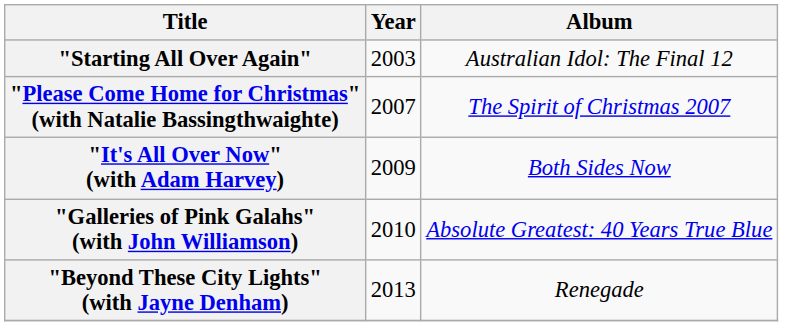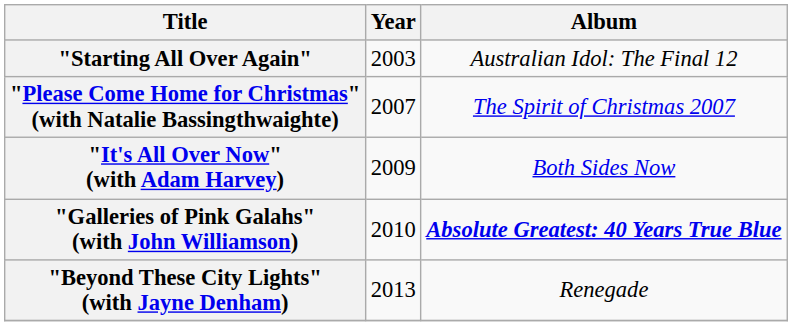(599, 228) normal -> (604, 228) bold
